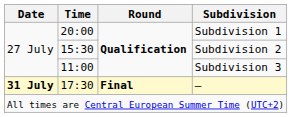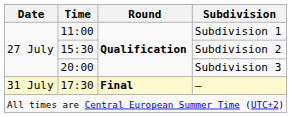(77, 31) 20:00 -> (77, 31) 11:00
(77, 67) 11:00 -> (77, 67) 20:00
(30, 85) bold -> (30, 85) normal
